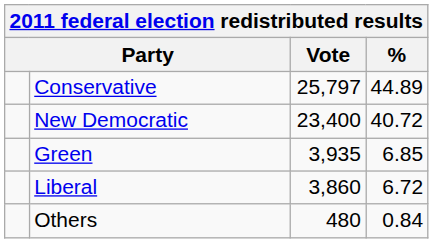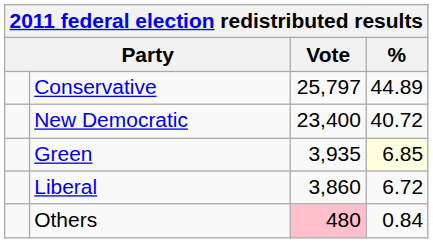(403, 154) no background -> (403, 154) lightyellow background
(343, 220) no background -> (343, 220) pink background
